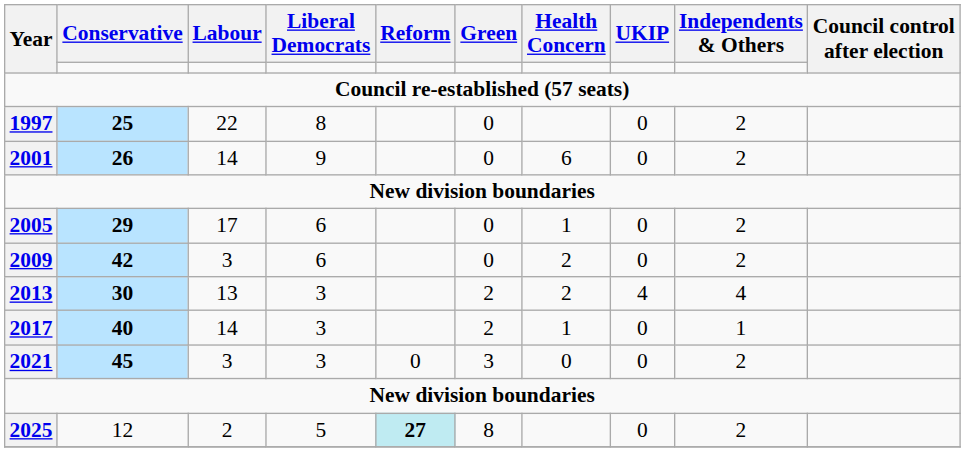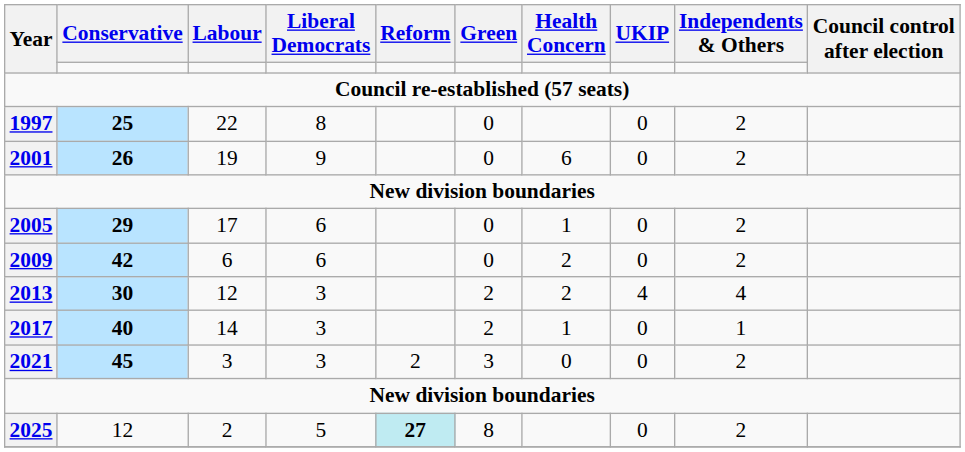(227, 157) 14 -> (227, 157) 19
(227, 259) 3 -> (227, 259) 6
(227, 293) 13 -> (227, 293) 12
(415, 361) 0 -> (415, 361) 2
